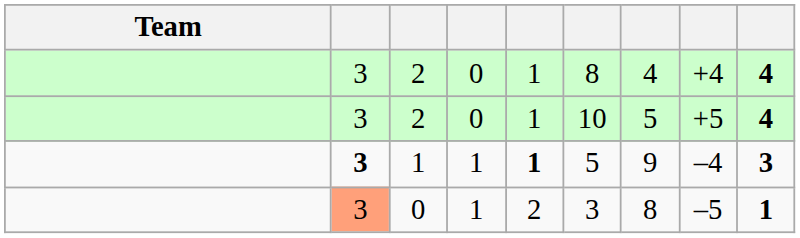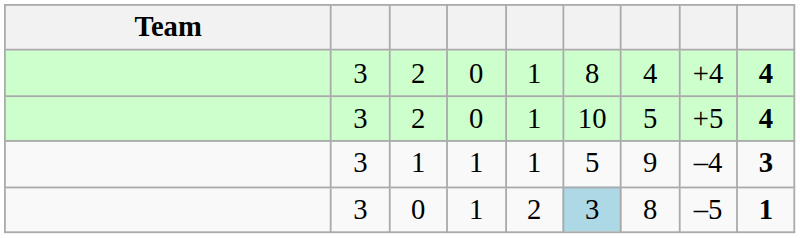(360, 163) bold -> (360, 163) normal
(534, 163) bold -> (534, 163) normal
(360, 208) lightsalmon background -> (360, 208) no background
(592, 208) no background -> (592, 208) lightblue background
